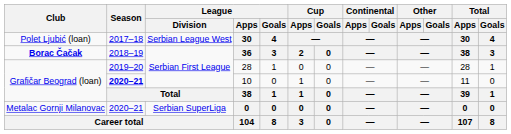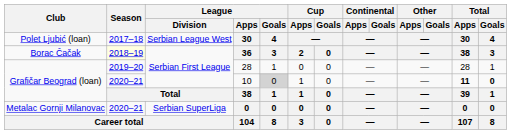(56, 53) bold -> (56, 53) normal
(126, 53) no background -> (126, 53) lightyellow background
(126, 81) bold -> (126, 81) normal
(274, 81) no background -> (274, 81) lightgrey background
(465, 81) normal -> (465, 81) bold
(492, 81) normal -> (492, 81) bold
